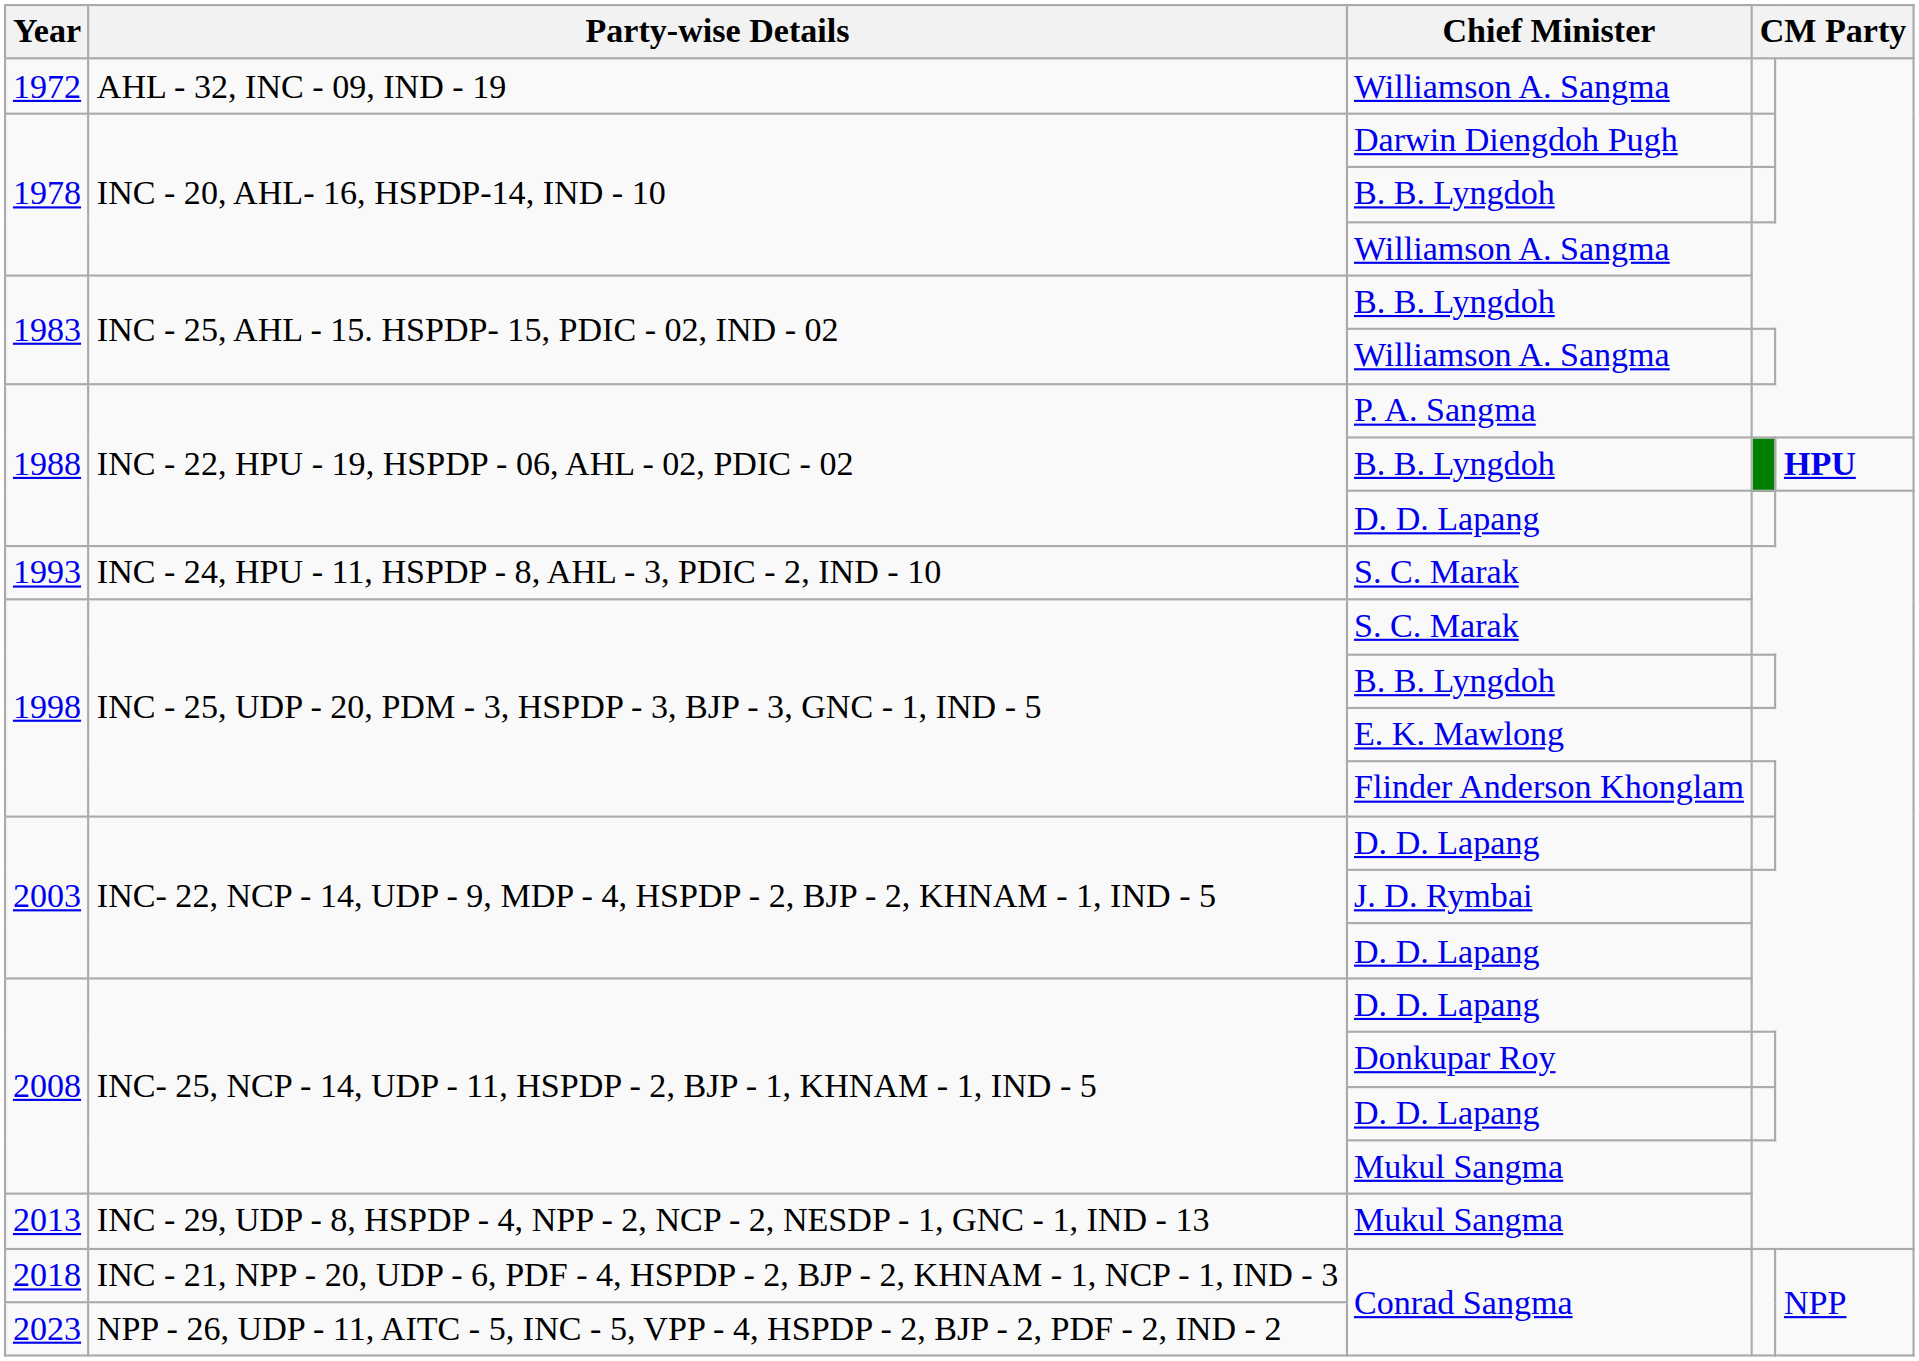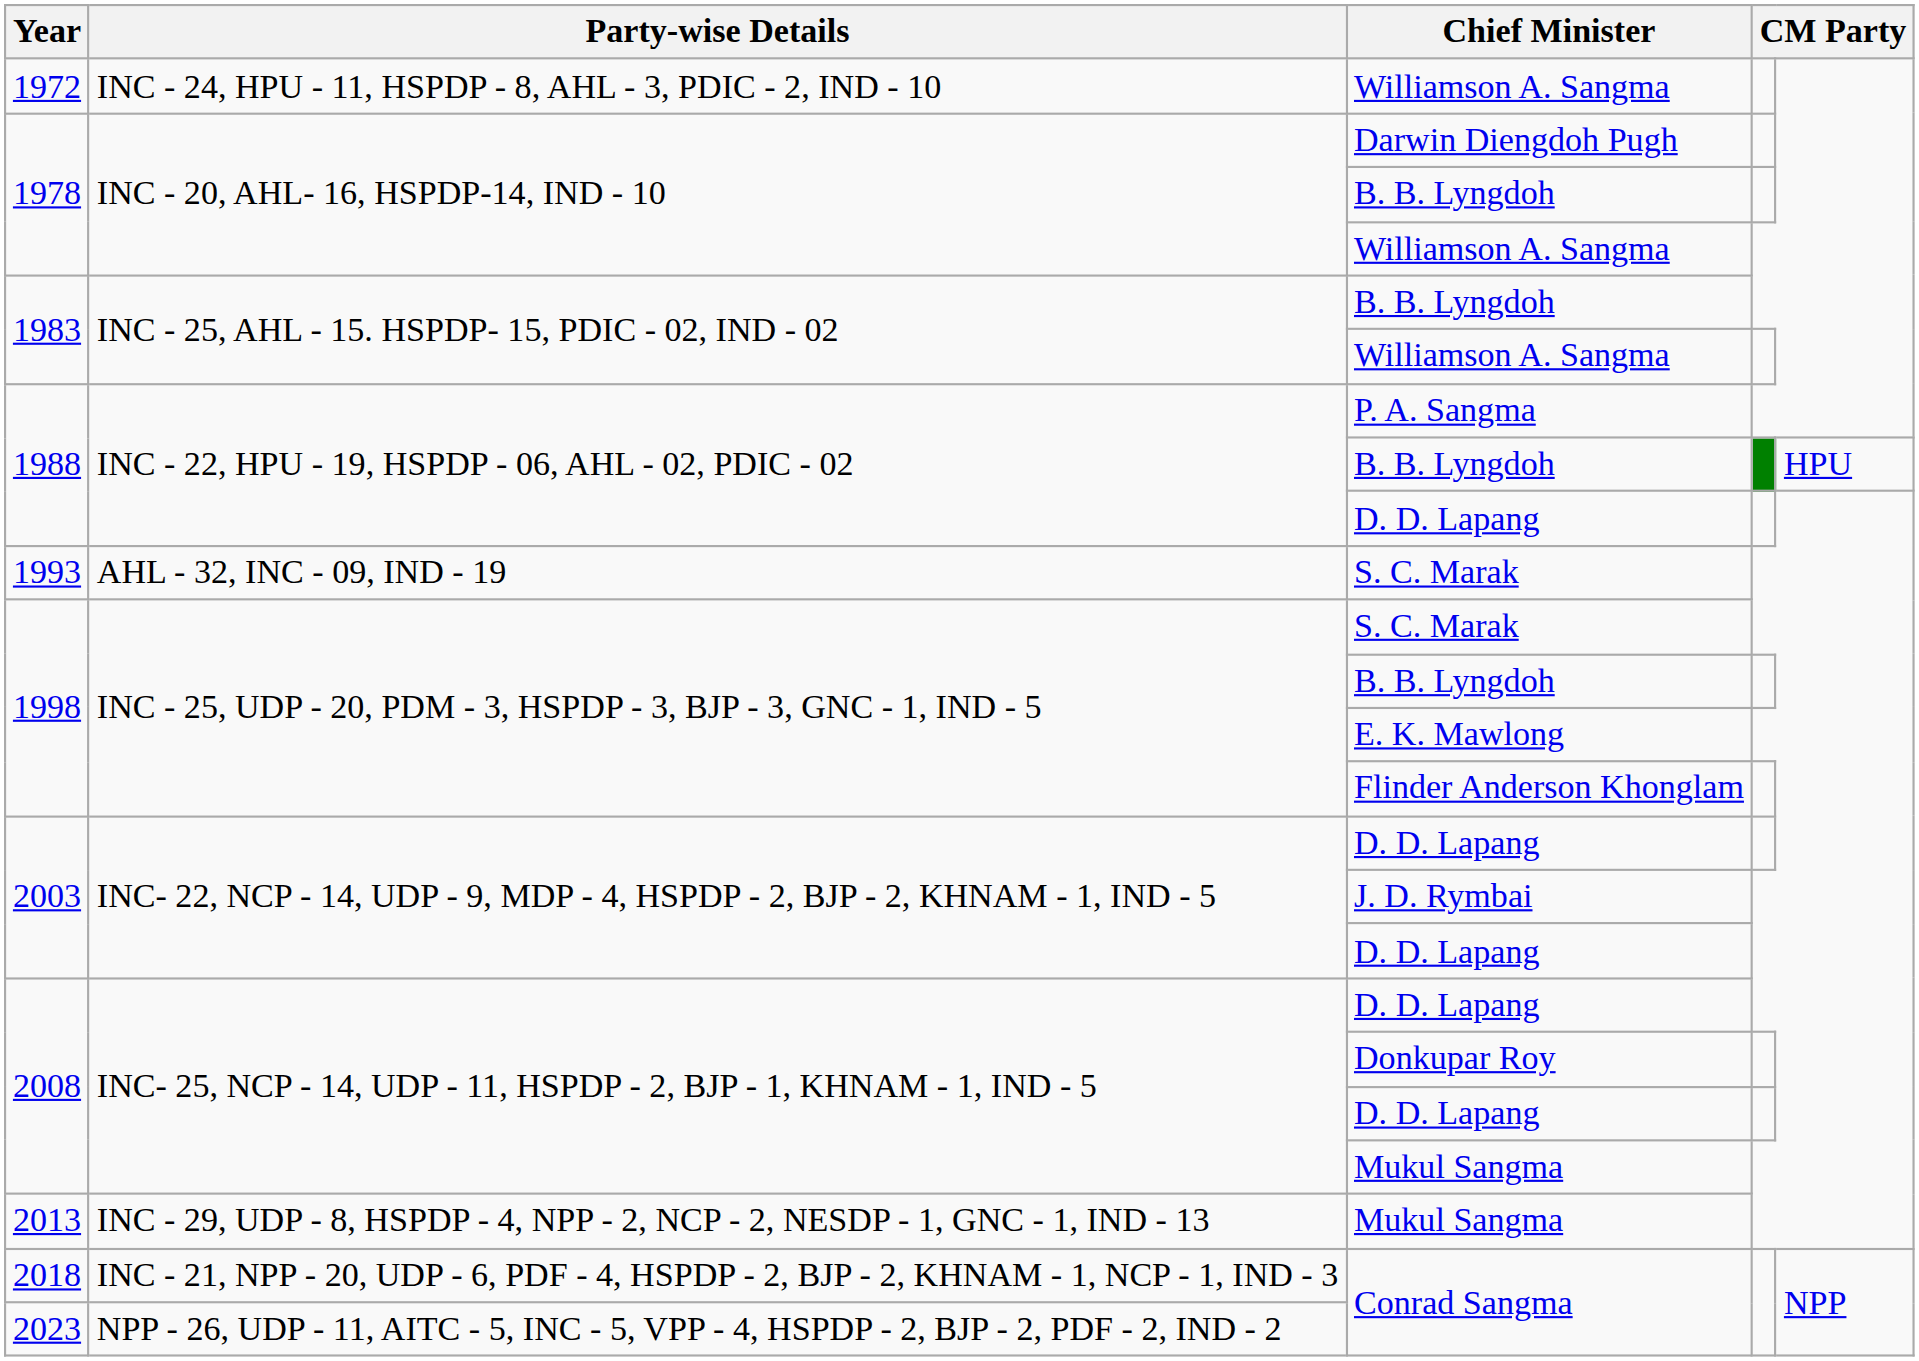(302, 85) AHL - 32, INC - 09, IND - 19 -> (519, 85) INC - 24, HPU - 11, HSPDP - 8, AHL - 3, PDIC - 2, IND - 10
(1820, 463) bold -> (1818, 463) normal
(519, 572) INC - 24, HPU - 11, HSPDP - 8, AHL - 3, PDIC - 2, IND - 10 -> (302, 572) AHL - 32, INC - 09, IND - 19
